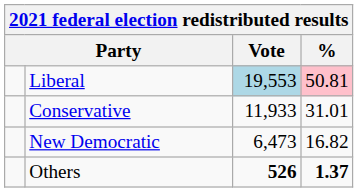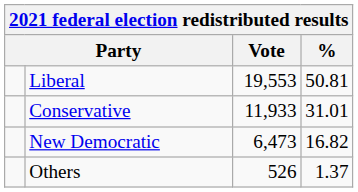(270, 80) lightblue background -> (270, 80) no background
(327, 80) pink background -> (327, 80) no background
(282, 171) bold -> (282, 171) normal
(332, 171) bold -> (332, 171) normal
